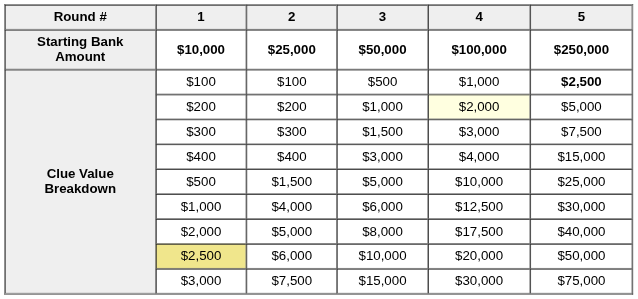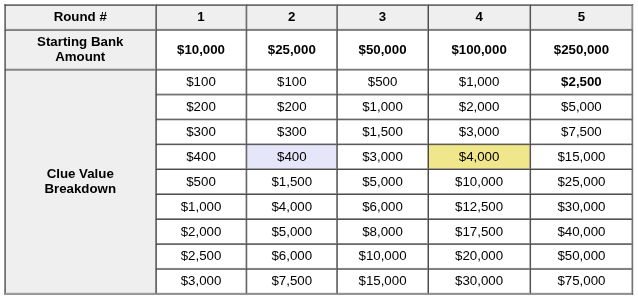(479, 107) lightyellow background -> (479, 107) no background
(292, 156) no background -> (292, 156) lavender background
(479, 156) no background -> (479, 156) khaki background
(201, 256) khaki background -> (201, 256) no background
